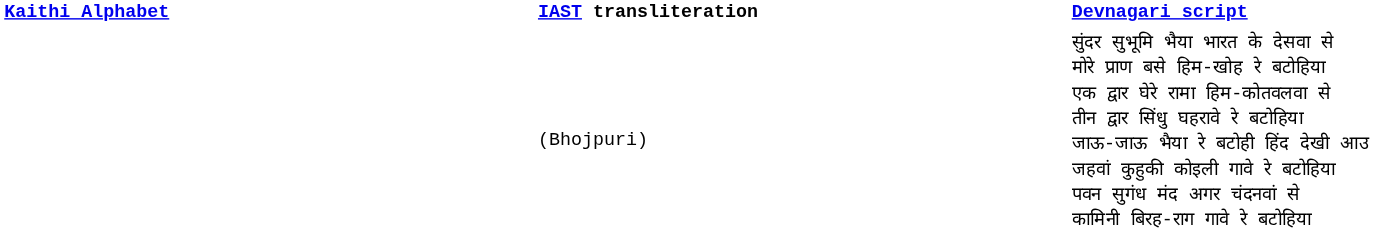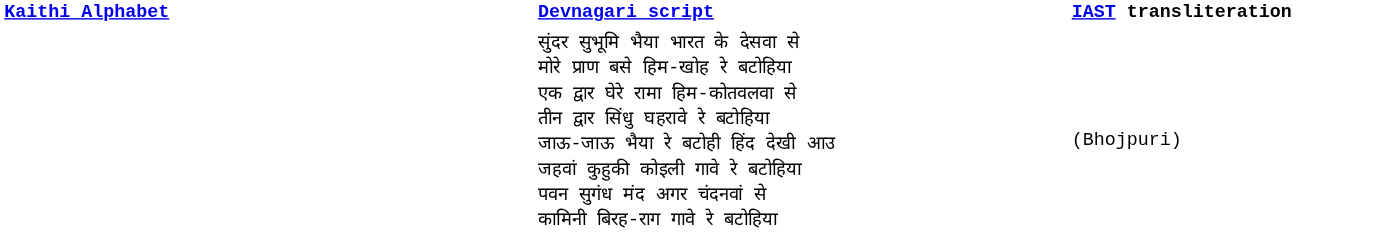columns swapped: (1160, 12) <-> (648, 12)
